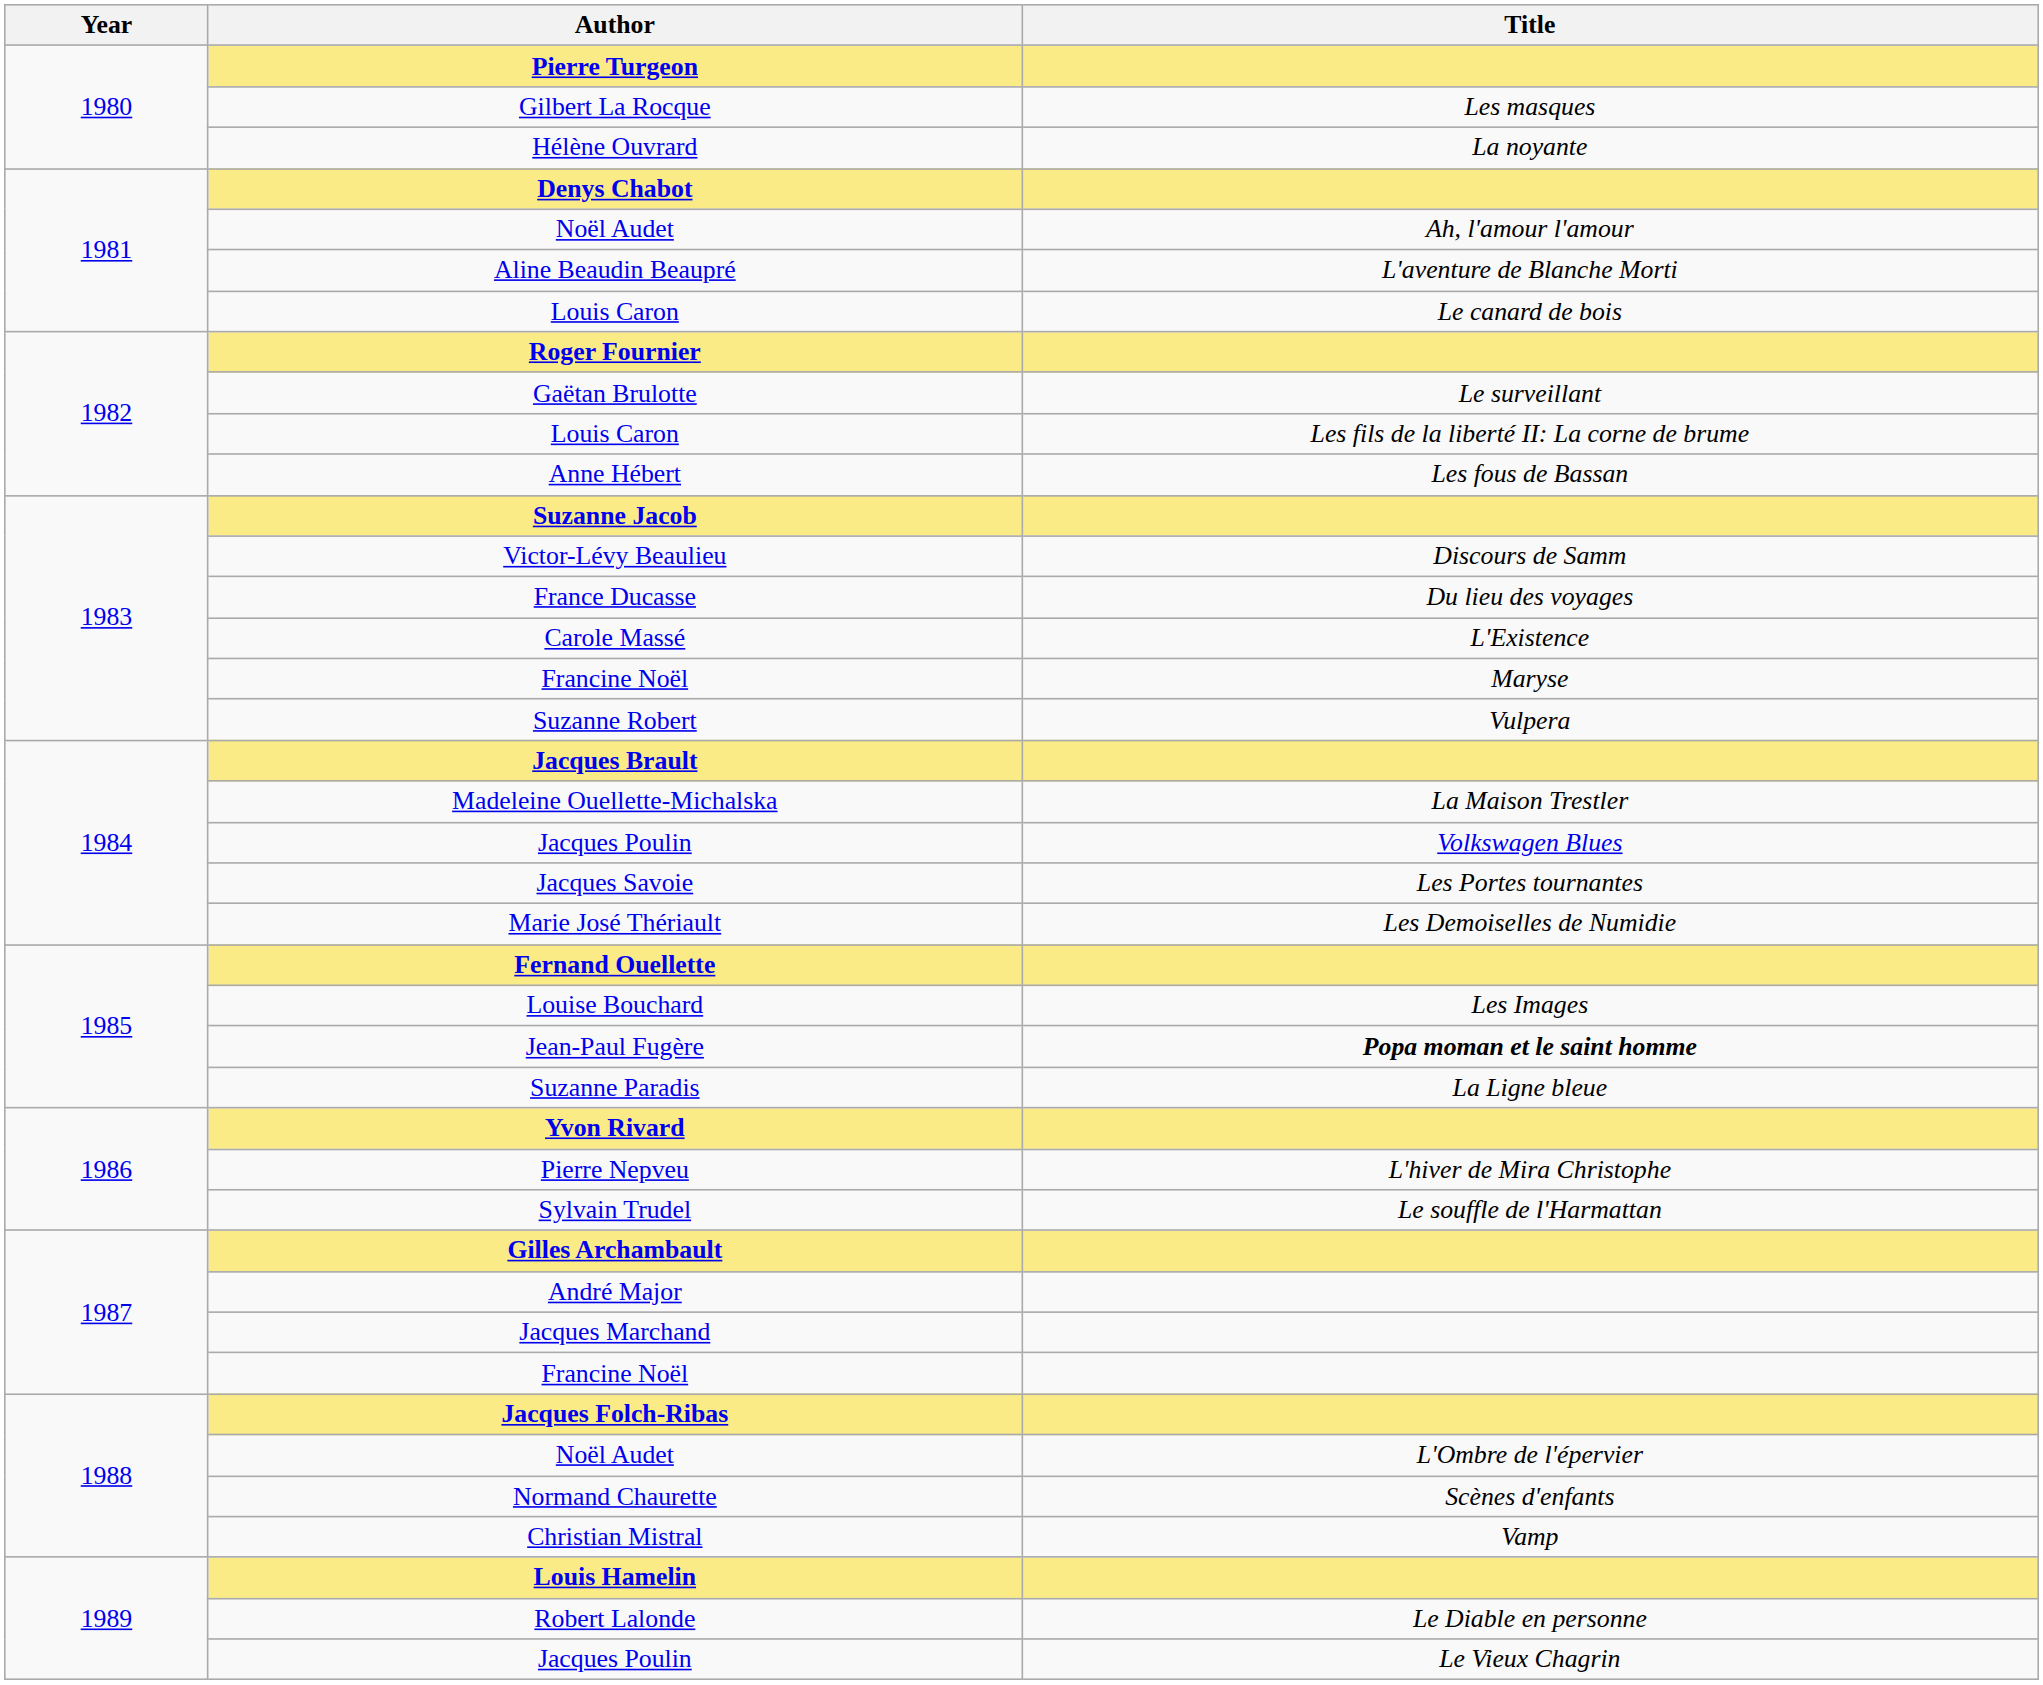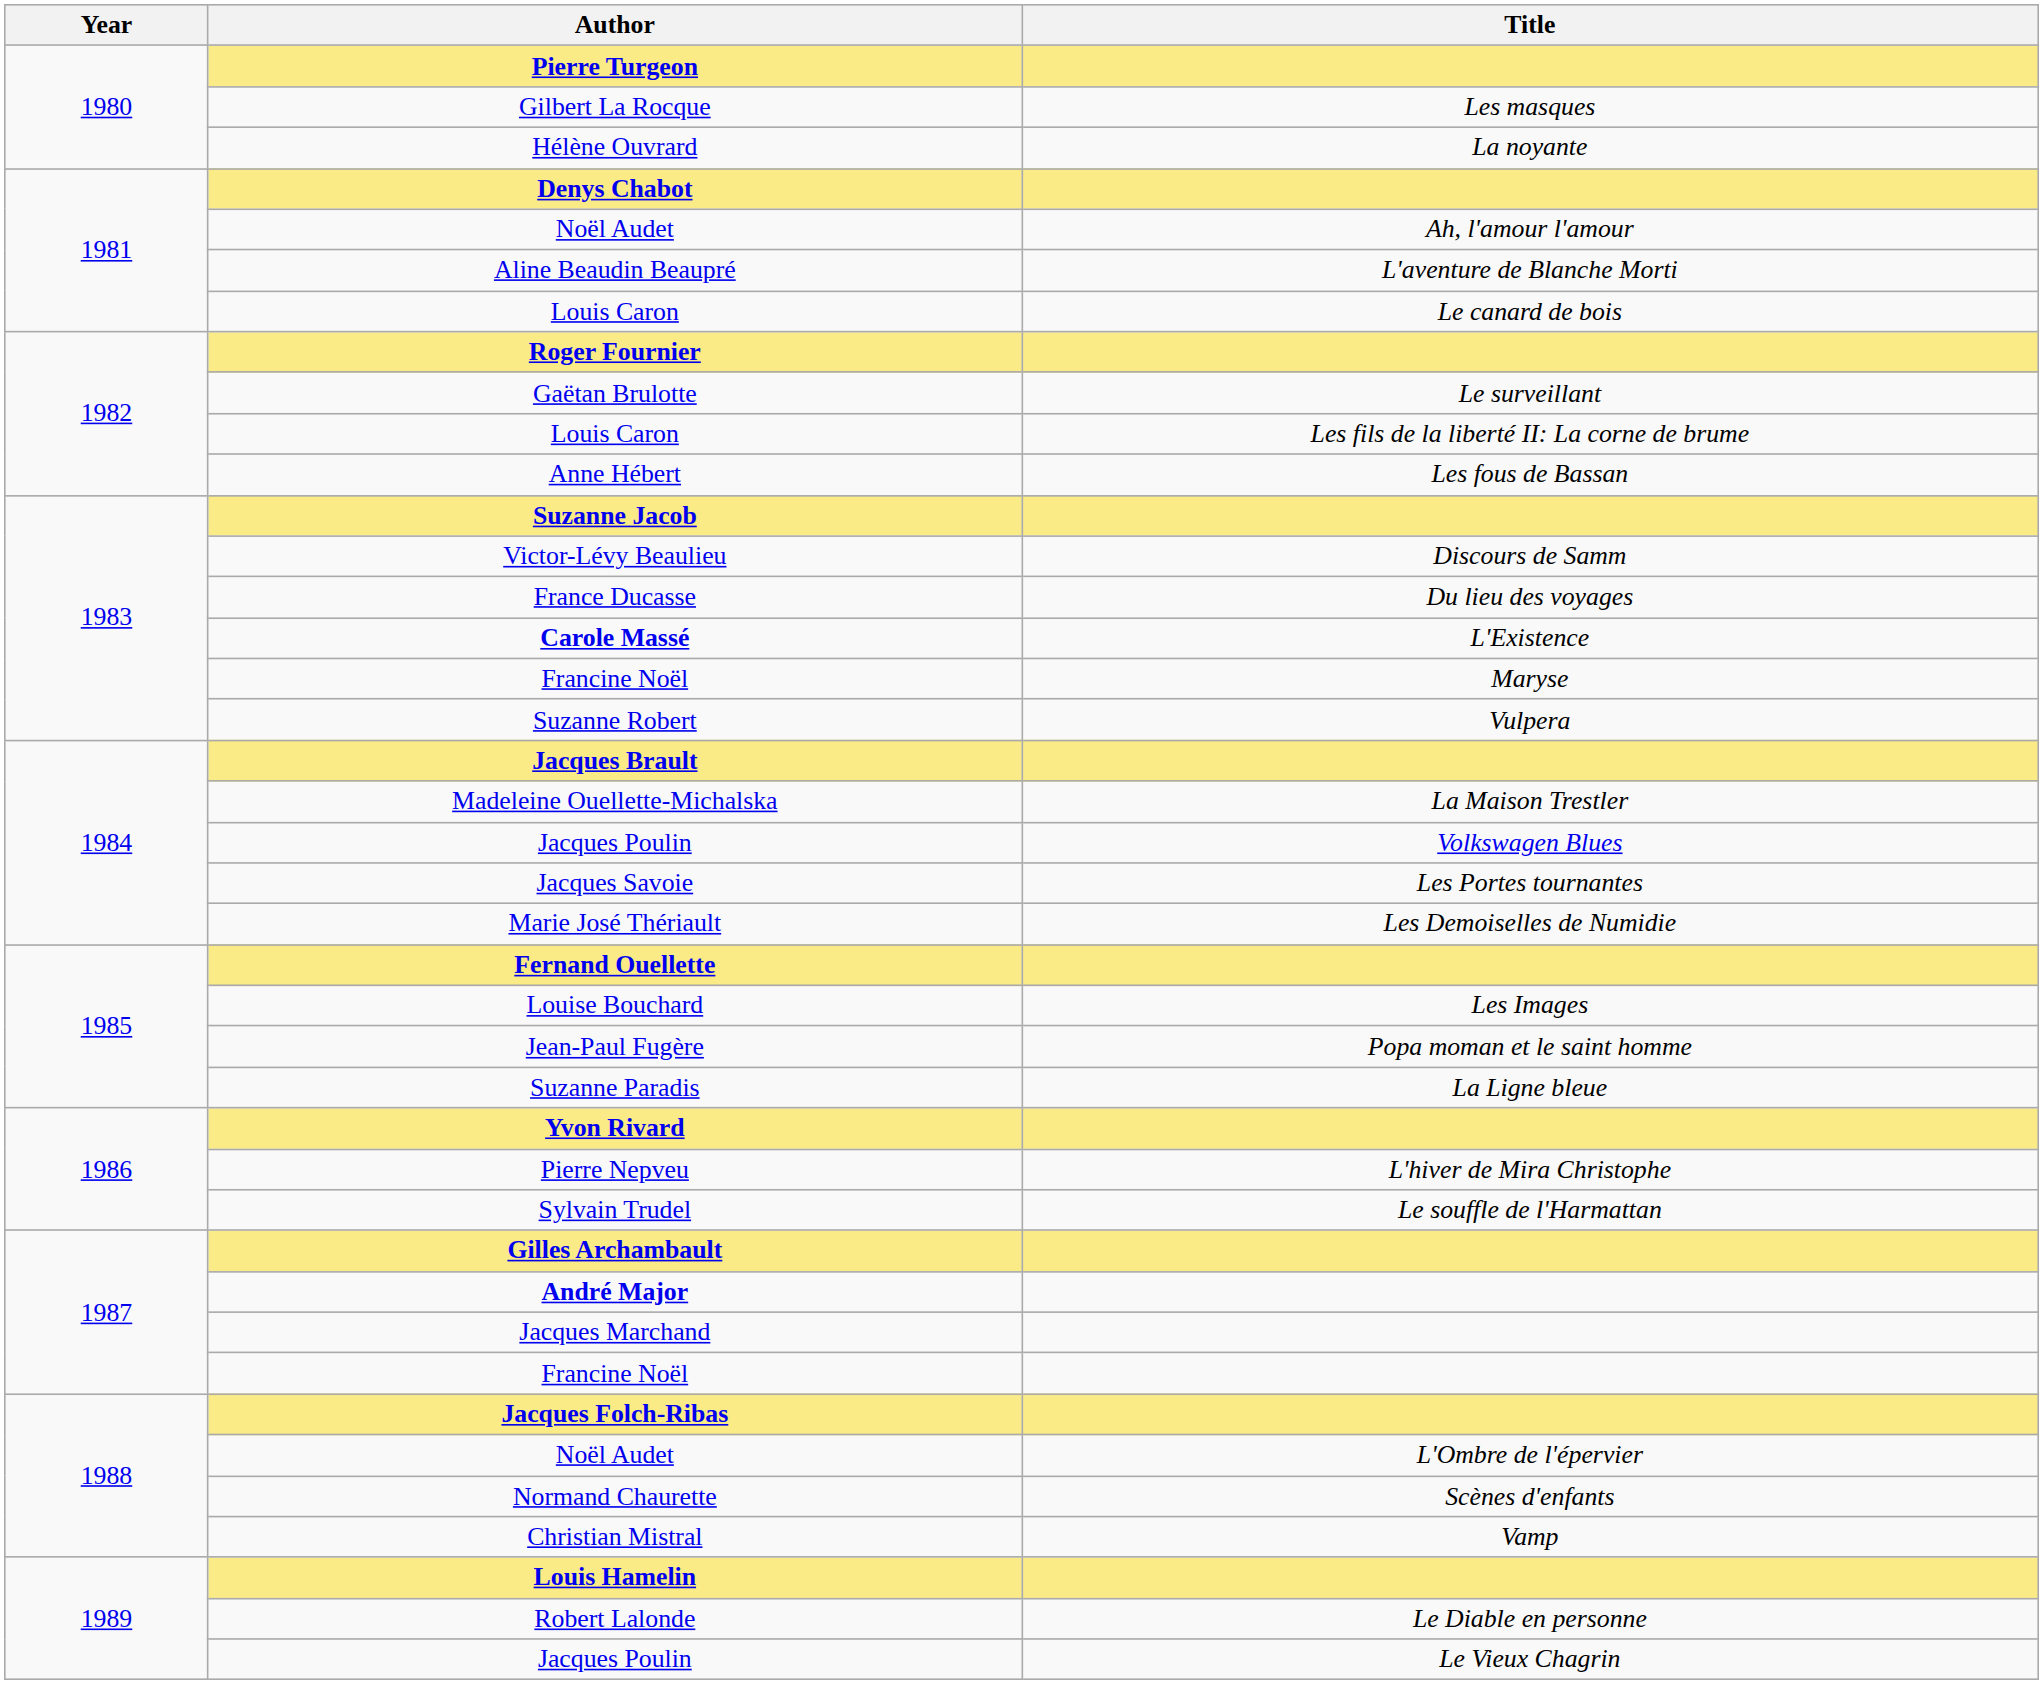(615, 637) normal -> (615, 637) bold
(1530, 1046) bold -> (1530, 1046) normal
(615, 1291) normal -> (615, 1291) bold
